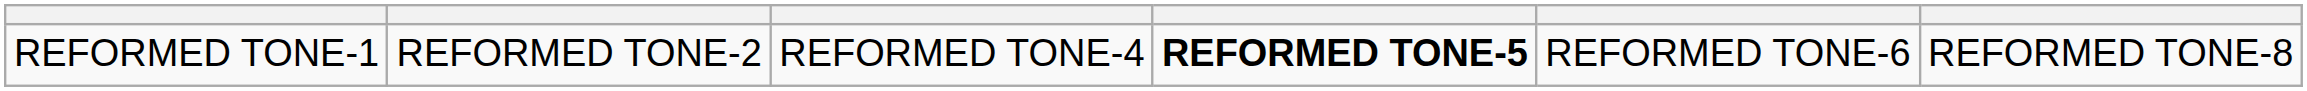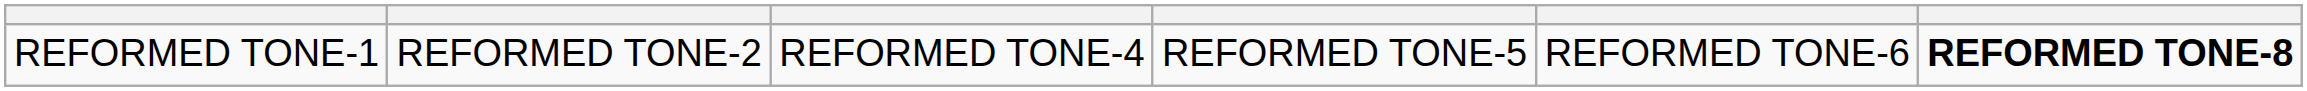(1345, 53) bold -> (1345, 53) normal
(2111, 53) normal -> (2110, 53) bold
